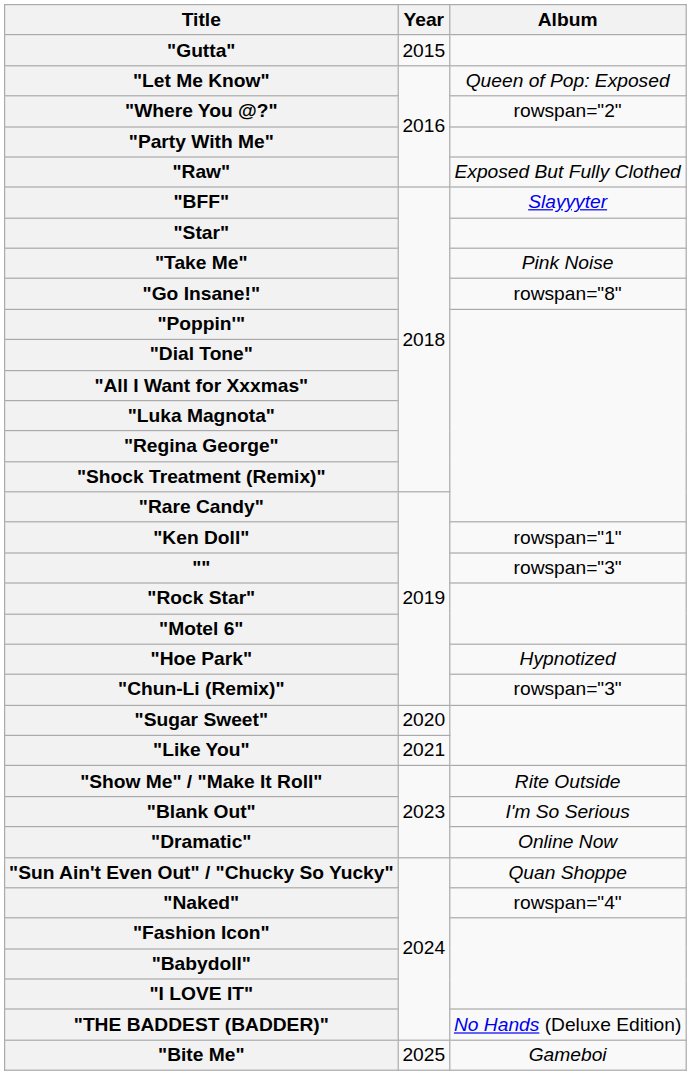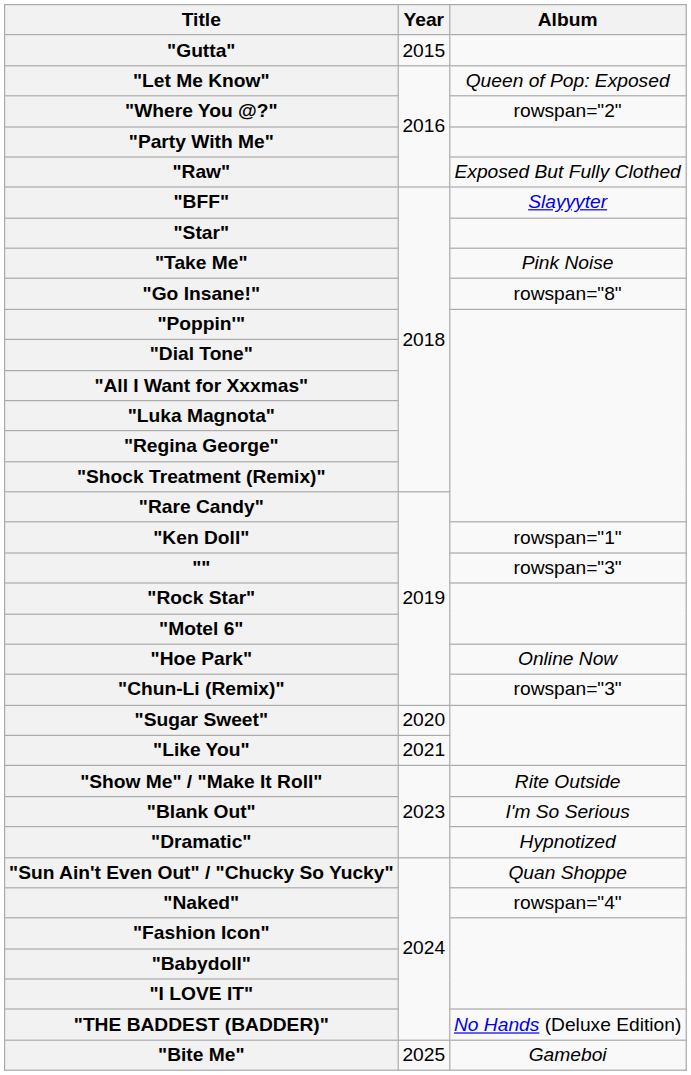(568, 659) Hypnotized -> (568, 659) Online Now
(568, 841) Online Now -> (568, 841) Hypnotized
